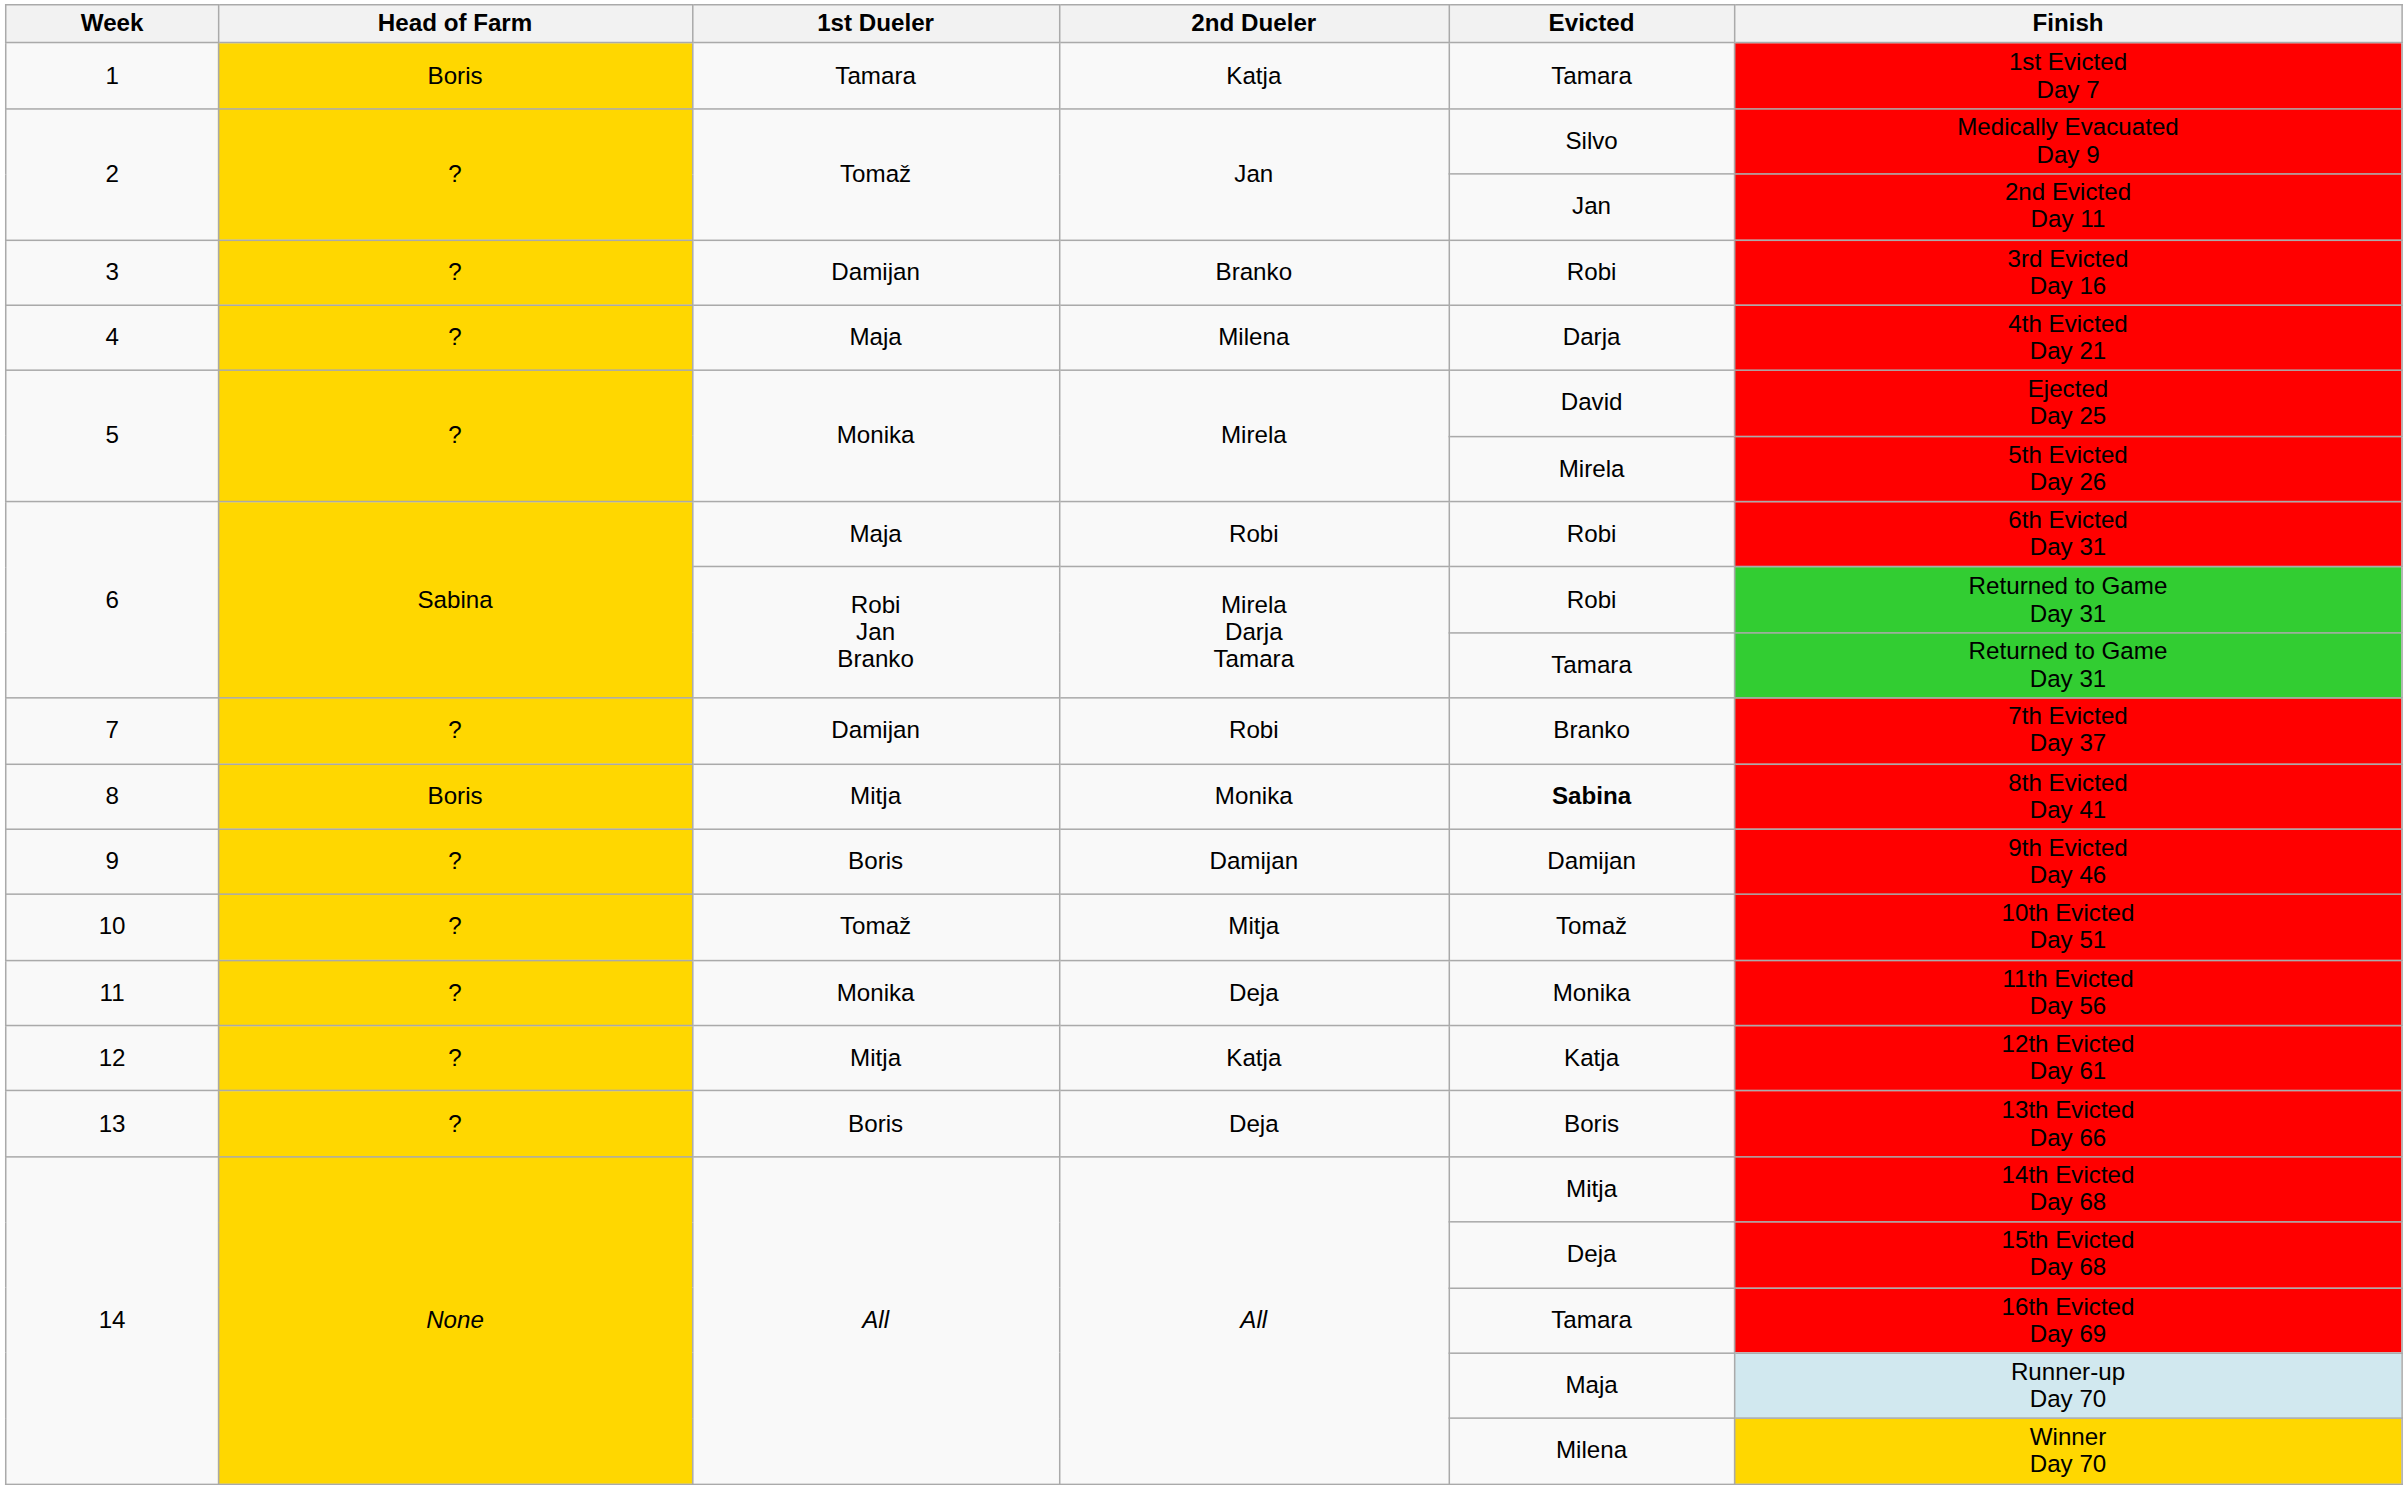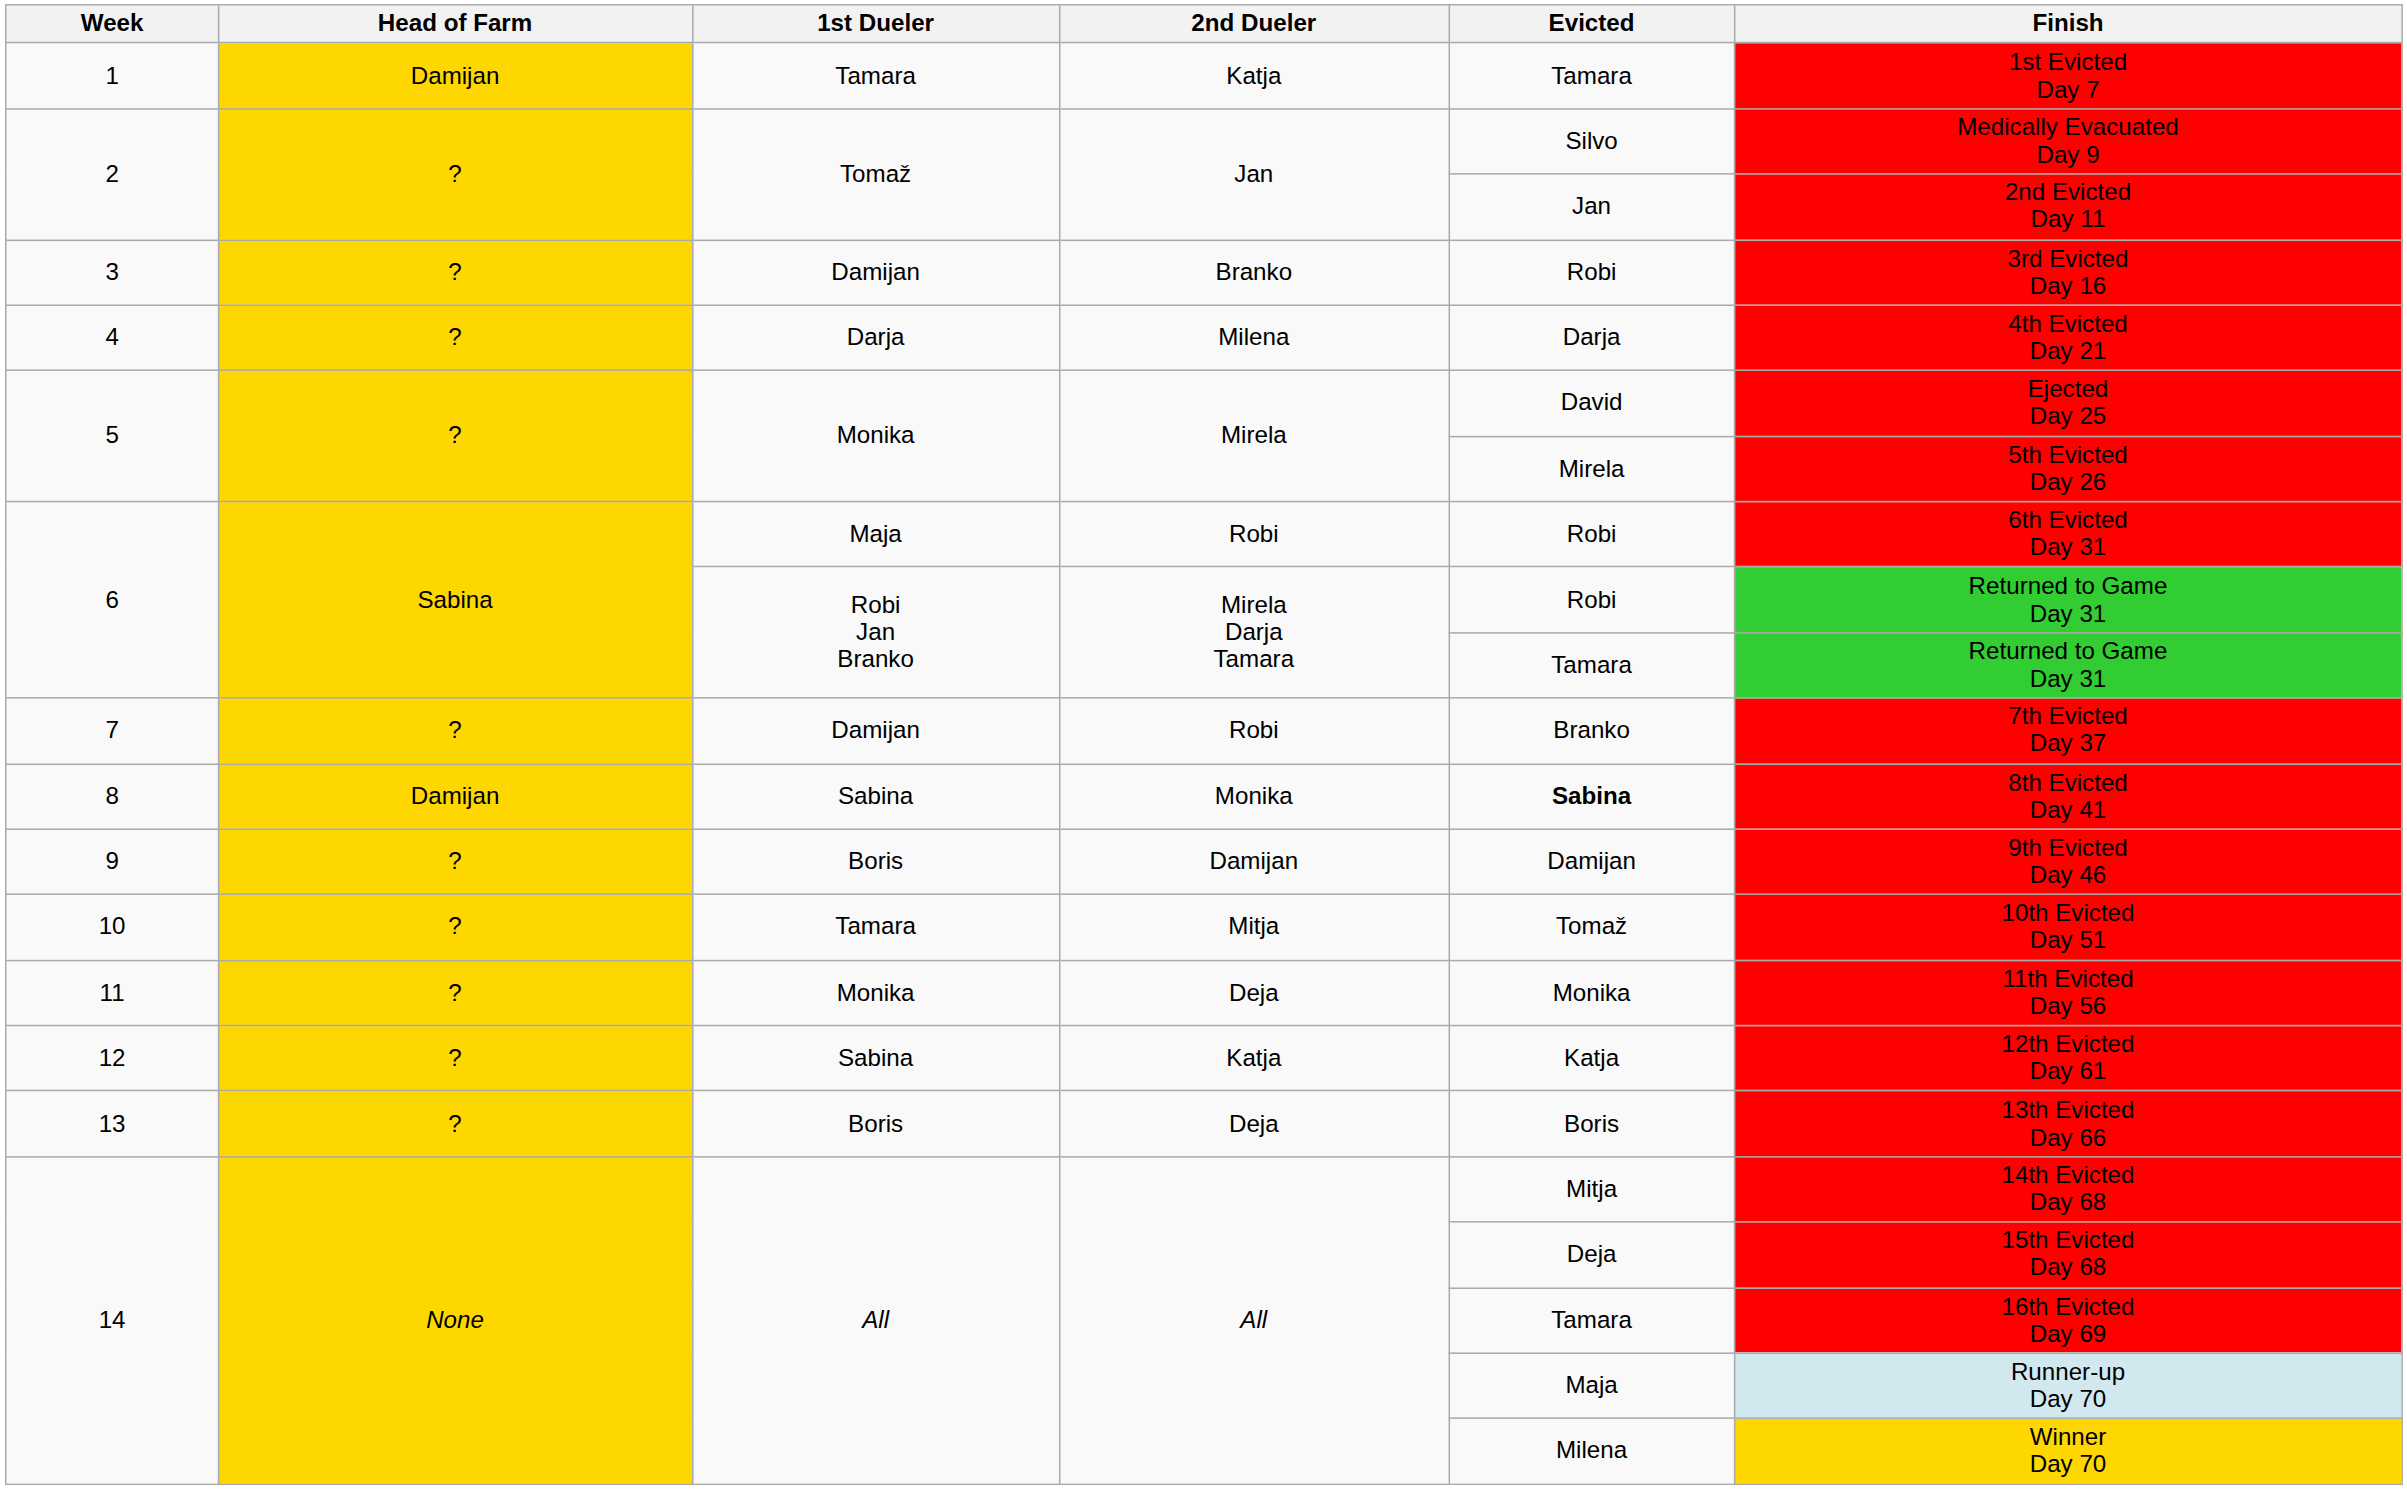(455, 75) Boris -> (455, 75) Damijan
(876, 337) Maja -> (876, 337) Darja
(455, 796) Boris -> (455, 796) Damijan
(876, 796) Mitja -> (876, 796) Sabina
(876, 927) Tomaž -> (876, 927) Tamara
(876, 1058) Mitja -> (876, 1058) Sabina
